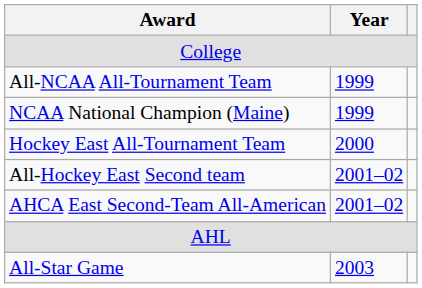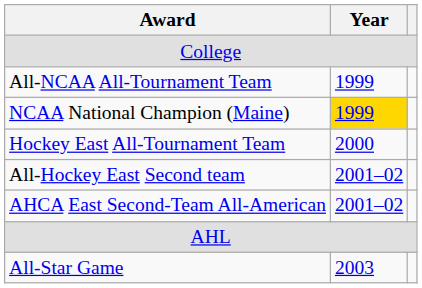(354, 112) no background -> (354, 112) gold background
